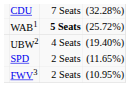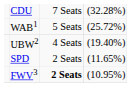(65, 26) bold -> (67, 26) normal
(61, 74) normal -> (61, 74) bold
